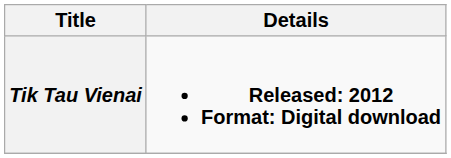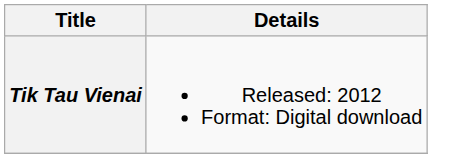(296, 106) bold -> (287, 106) normal
